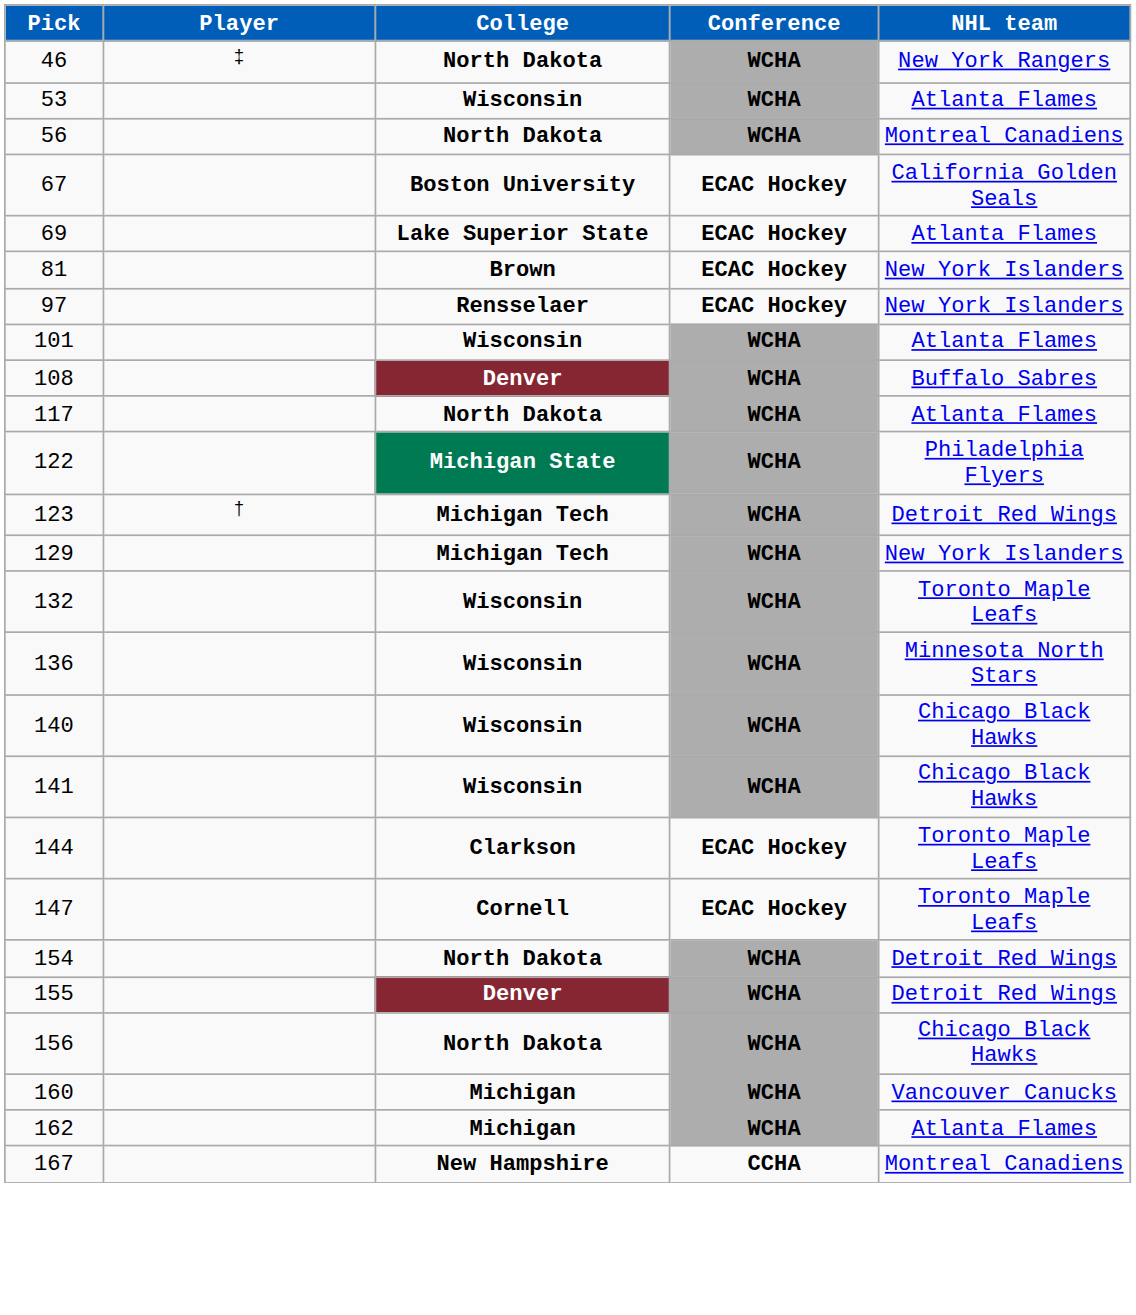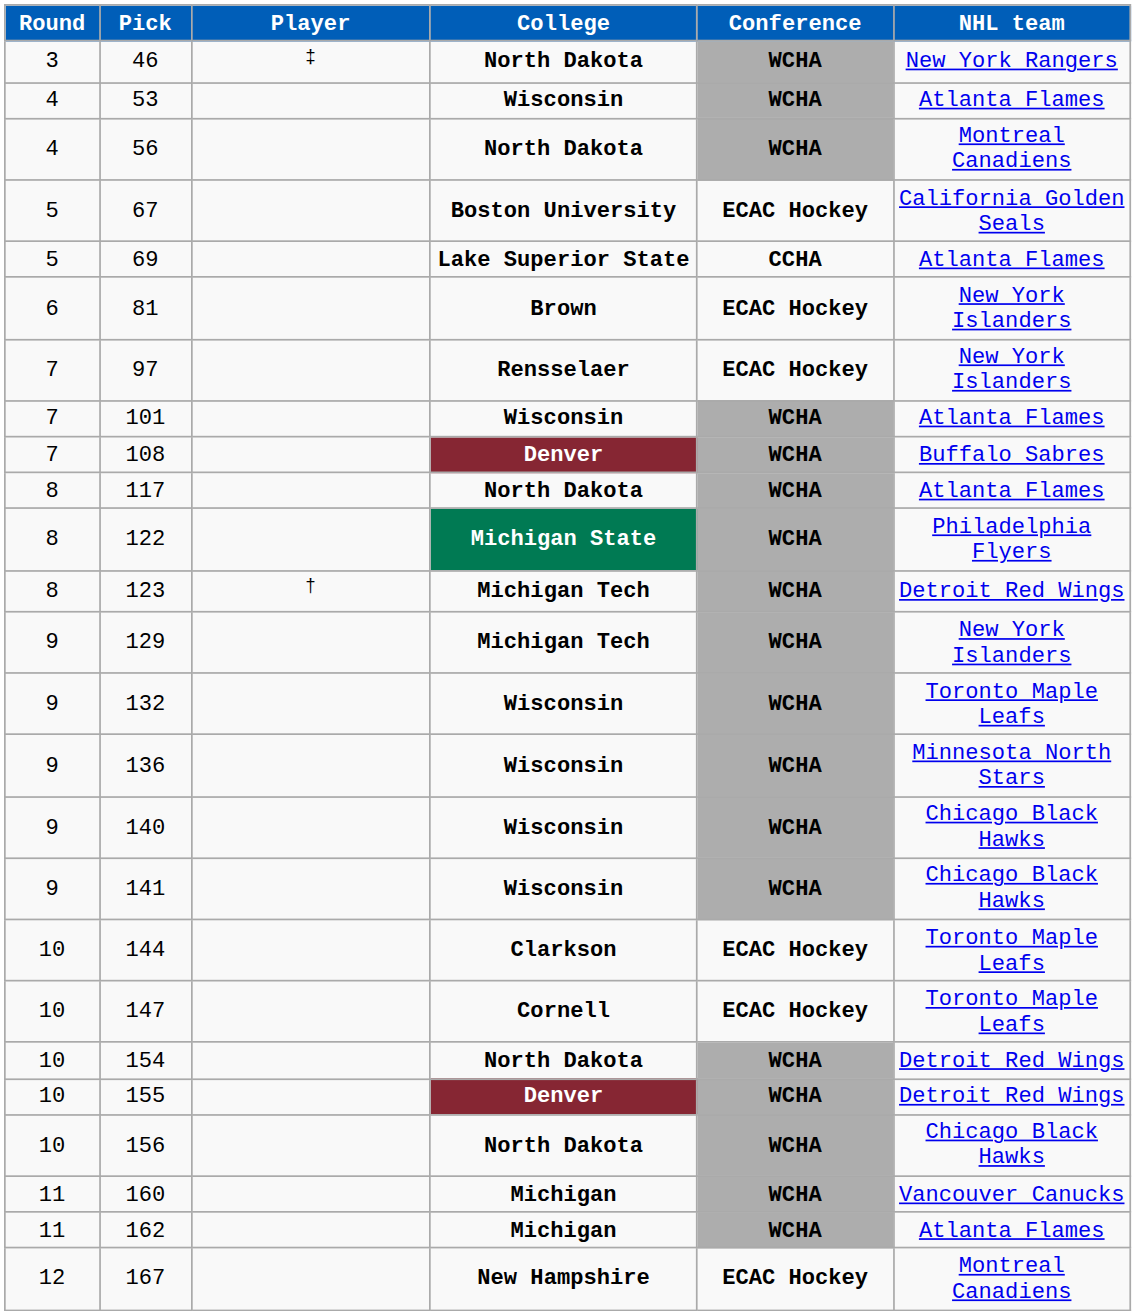+ column: (52, 23)
(774, 234) ECAC Hockey -> (795, 260) CCHA
(774, 1164) CCHA -> (795, 1279) ECAC Hockey
